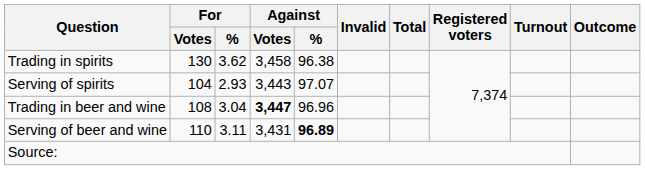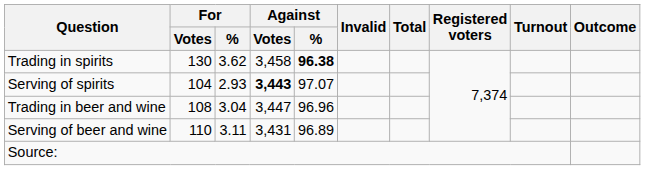(316, 61) normal -> (316, 61) bold
(273, 84) normal -> (273, 84) bold
(273, 107) bold -> (273, 107) normal
(316, 130) bold -> (316, 130) normal
